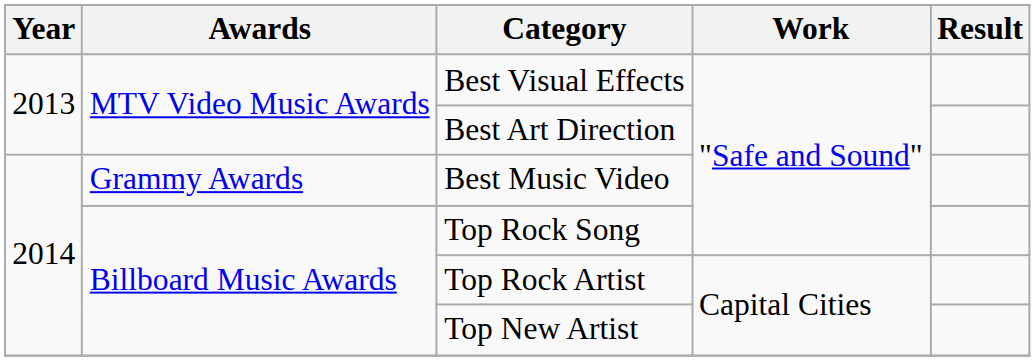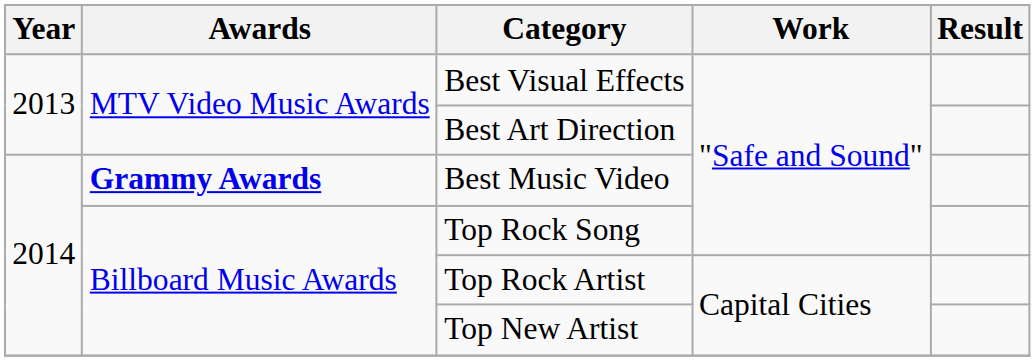(196, 179) normal -> (206, 179) bold
